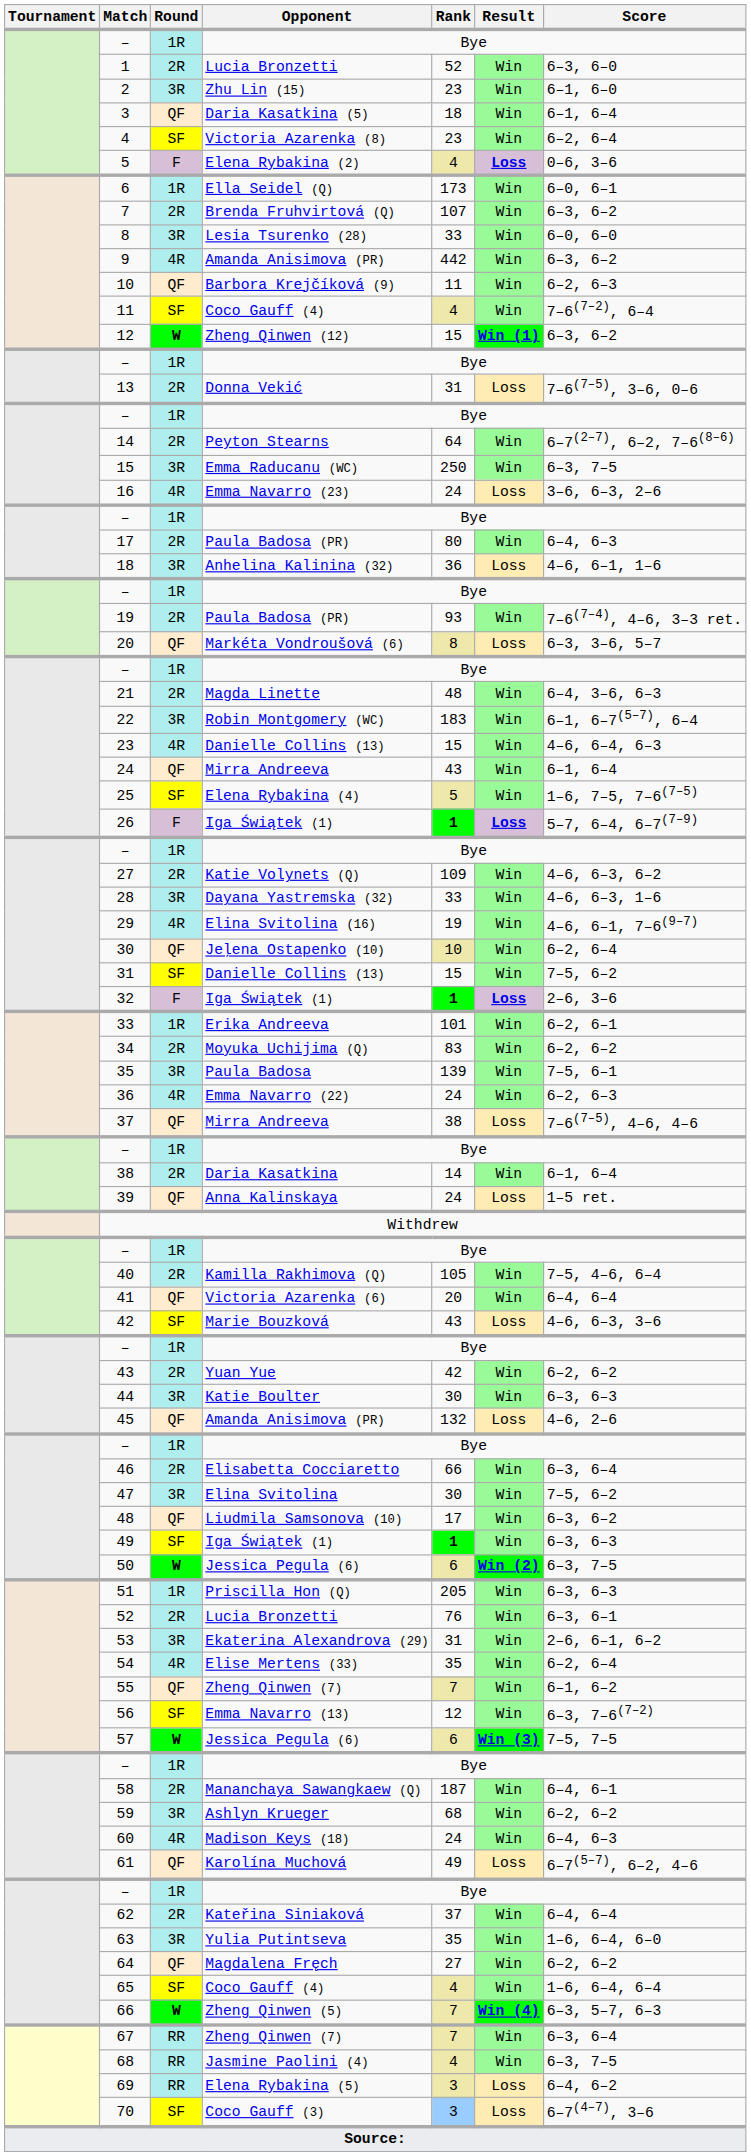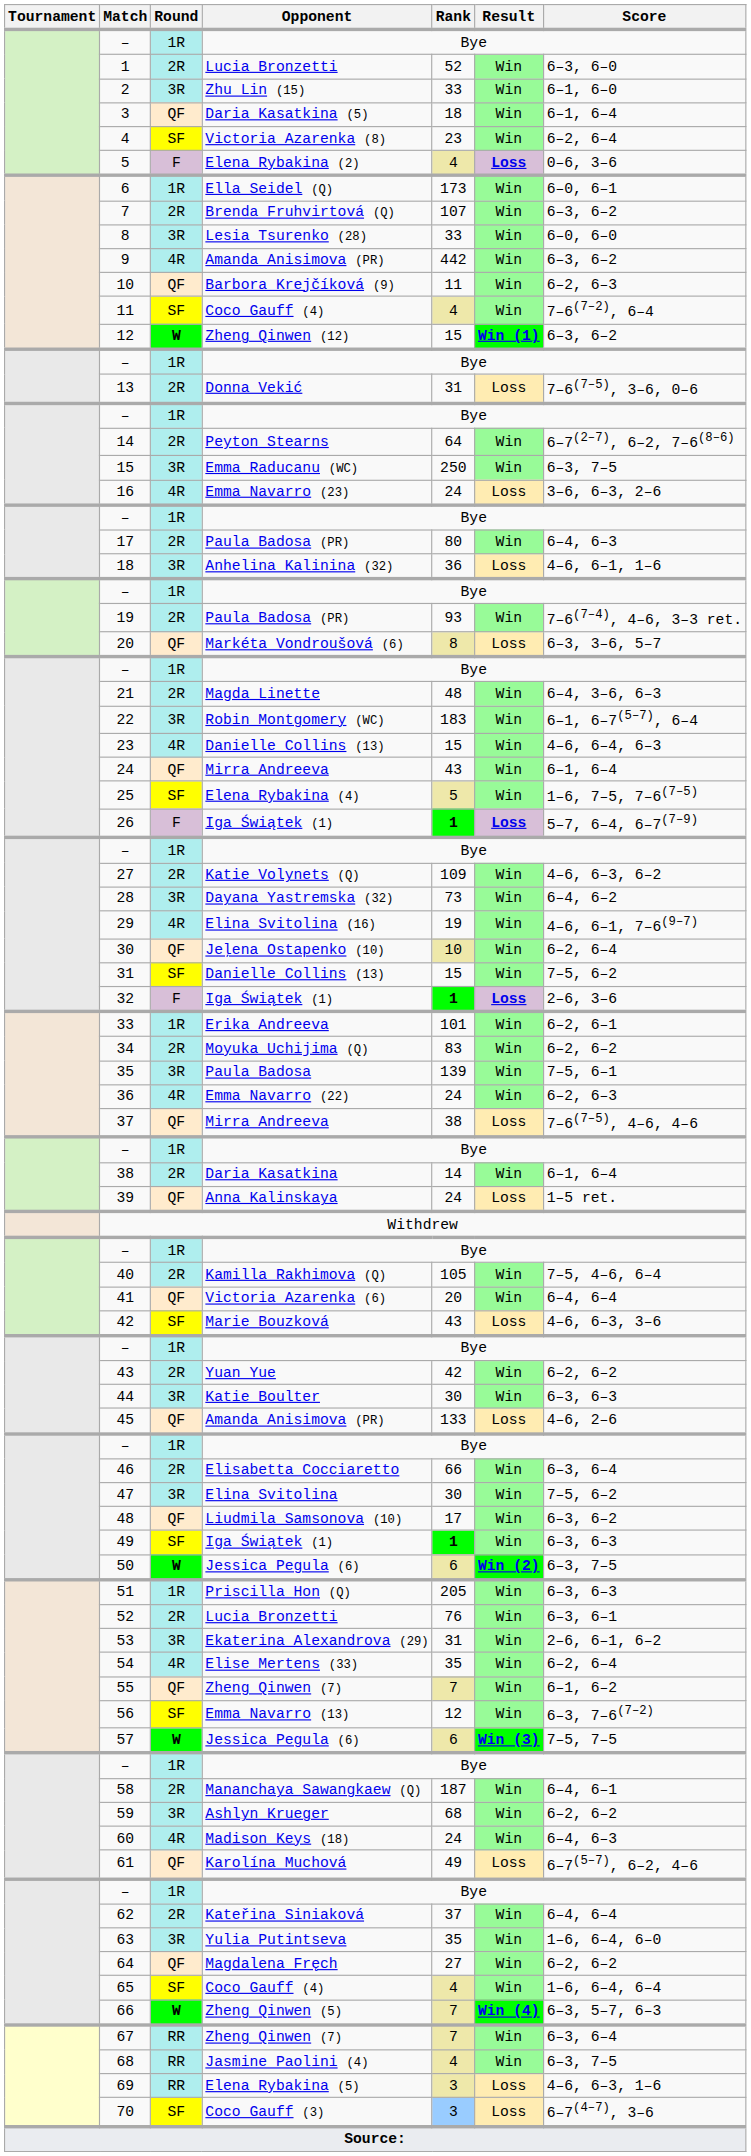(453, 91) 23 -> (453, 91) 33
(453, 899) 33 -> (453, 899) 73
(604, 899) 4–6, 6–3, 1–6 -> (582, 899) 6–4, 6–2
(453, 1421) 132 -> (453, 1421) 133
(582, 2086) 6–4, 6–2 -> (604, 2086) 4–6, 6–3, 1–6
